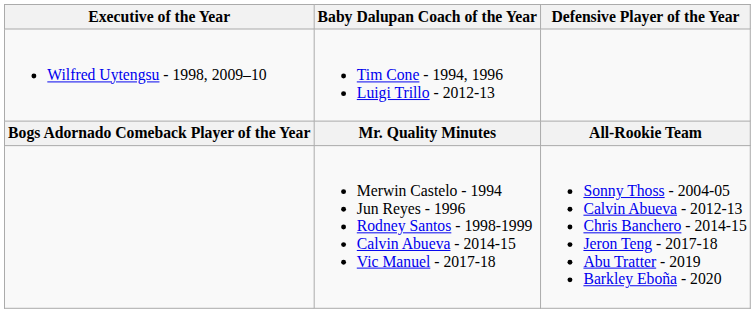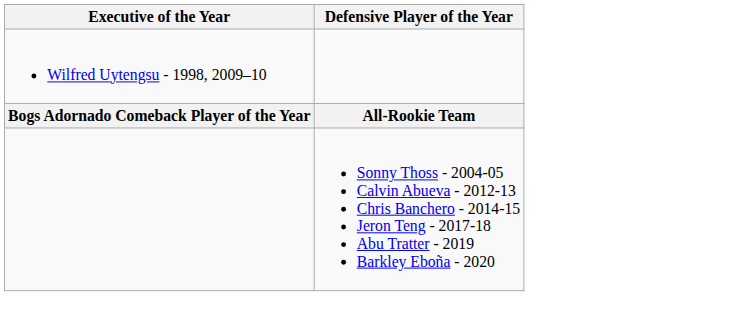- column: (427, 16)
